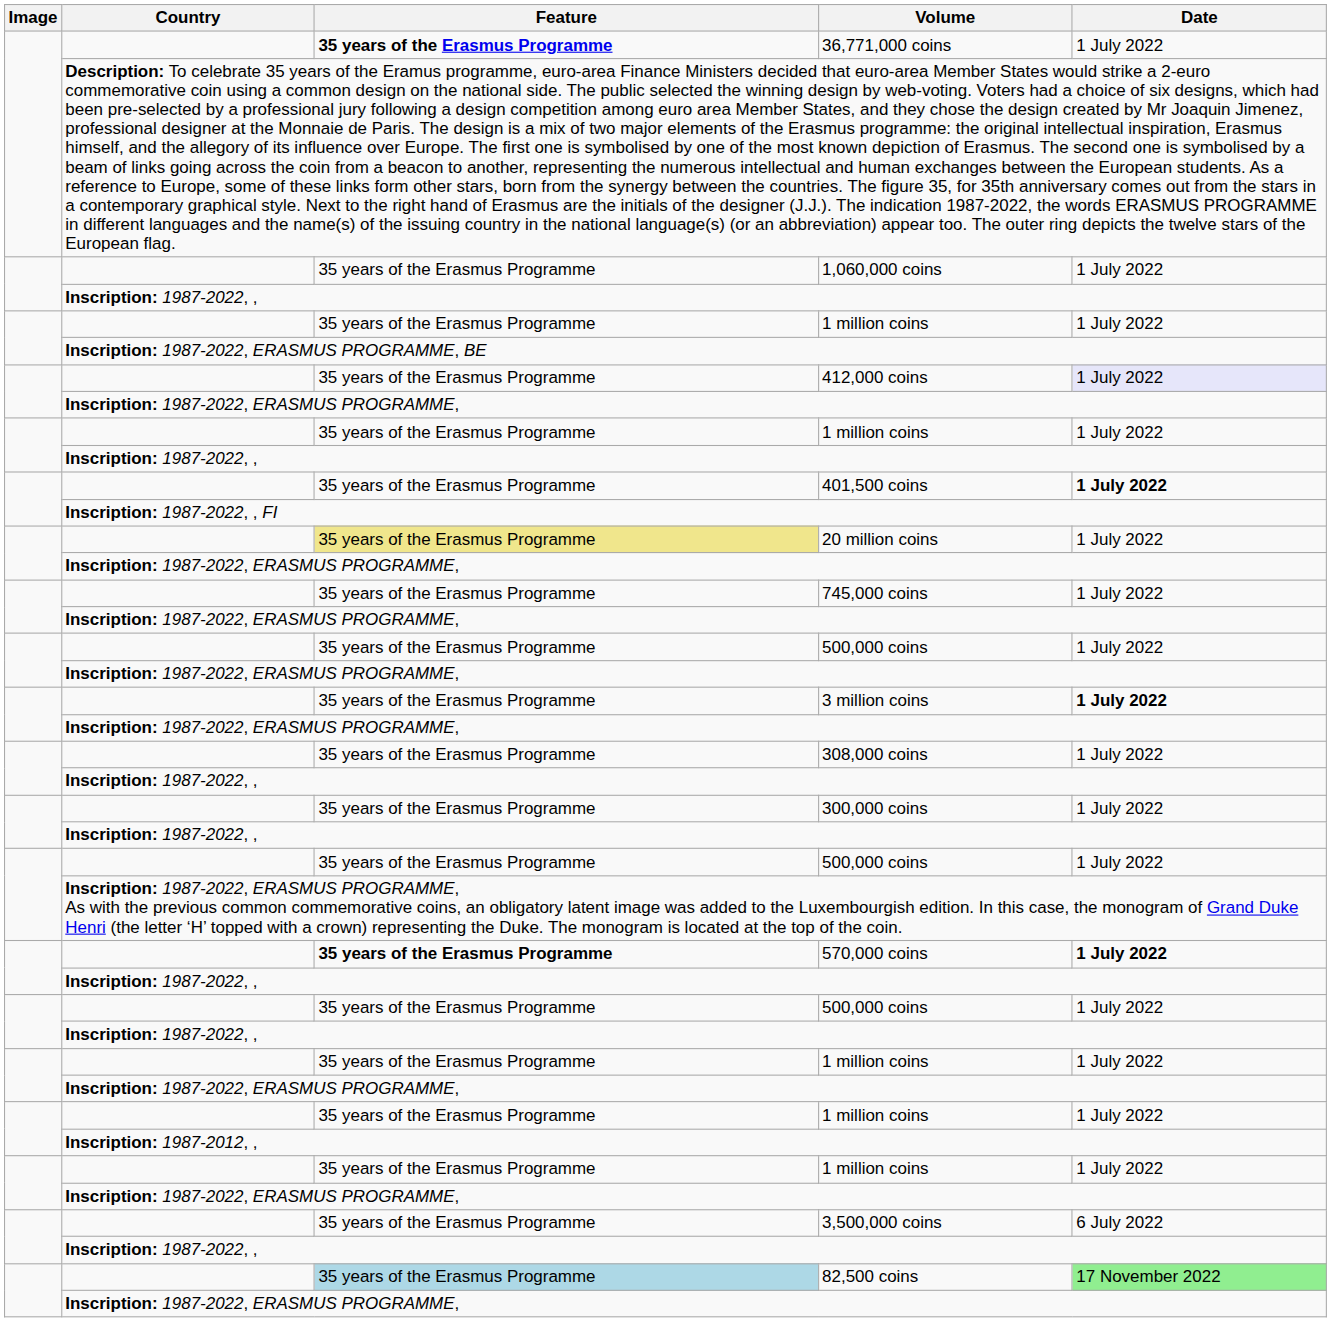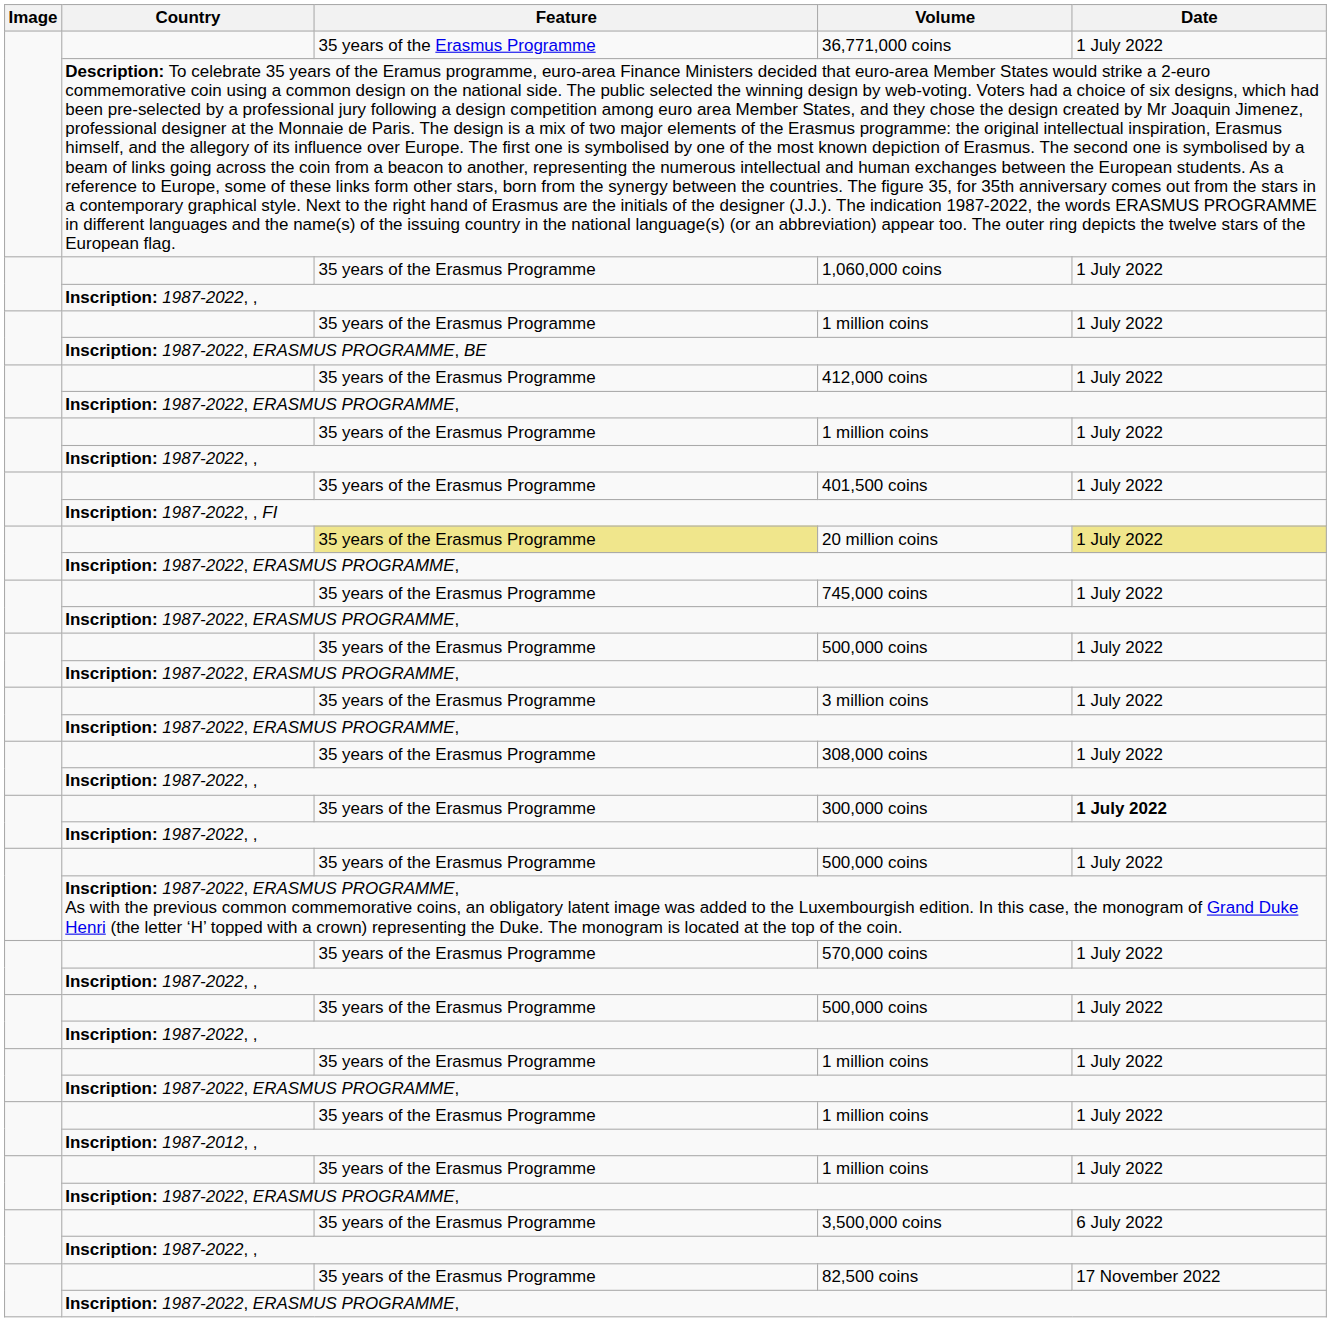(465, 44) bold -> (457, 44) normal
(1120, 377) lavender background -> (1120, 377) no background
(1122, 485) bold -> (1120, 485) normal
(1120, 539) no background -> (1120, 539) khaki background
(1122, 700) bold -> (1120, 700) normal
(1120, 808) normal -> (1122, 808) bold
(465, 954) bold -> (457, 954) normal
(1122, 954) bold -> (1120, 954) normal
(457, 1276) lightblue background -> (457, 1276) no background
(1148, 1276) lightgreen background -> (1148, 1276) no background
